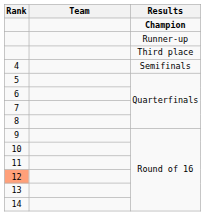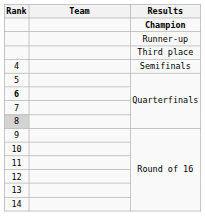(17, 94) normal -> (17, 94) bold
(17, 121) no background -> (17, 121) lightgrey background
(17, 176) lightsalmon background -> (17, 176) no background
